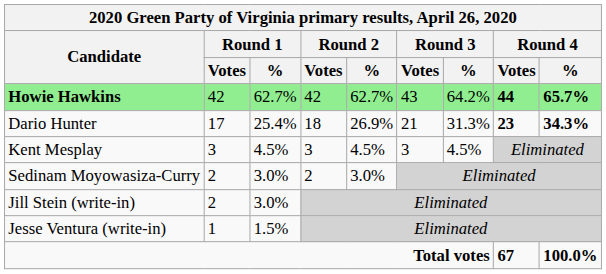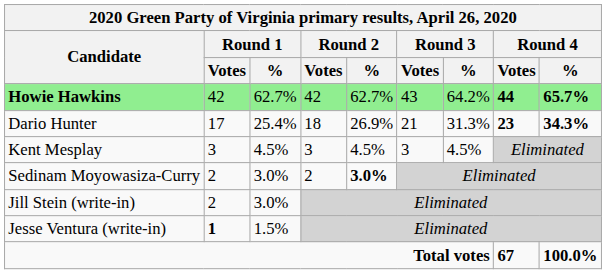(368, 176) normal -> (369, 176) bold
(212, 228) normal -> (212, 228) bold
